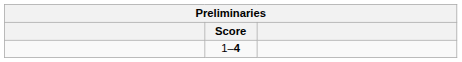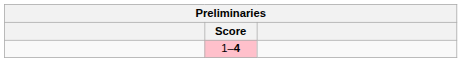(231, 49) no background -> (231, 49) pink background
